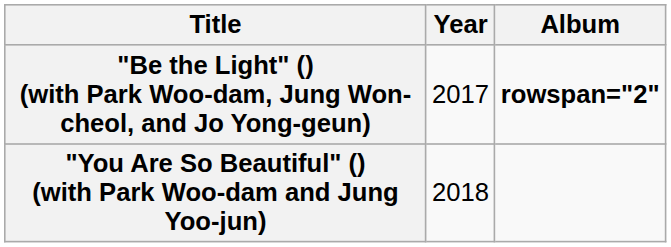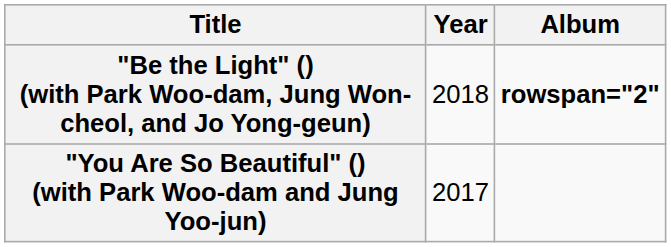(461, 94) 2017 -> (461, 94) 2018
(461, 192) 2018 -> (461, 192) 2017
